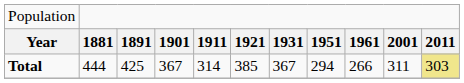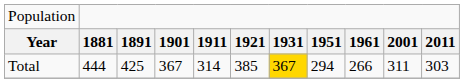(25, 66) bold -> (24, 66) normal
(284, 66) no background -> (284, 66) gold background
(437, 66) khaki background -> (437, 66) no background
